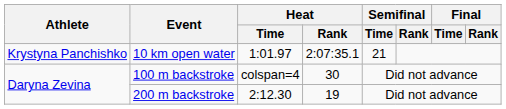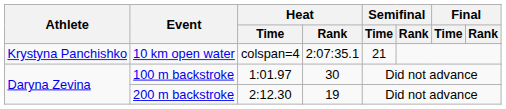(270, 54) 1:01.97 -> (270, 54) colspan=4
(270, 75) colspan=4 -> (270, 75) 1:01.97
